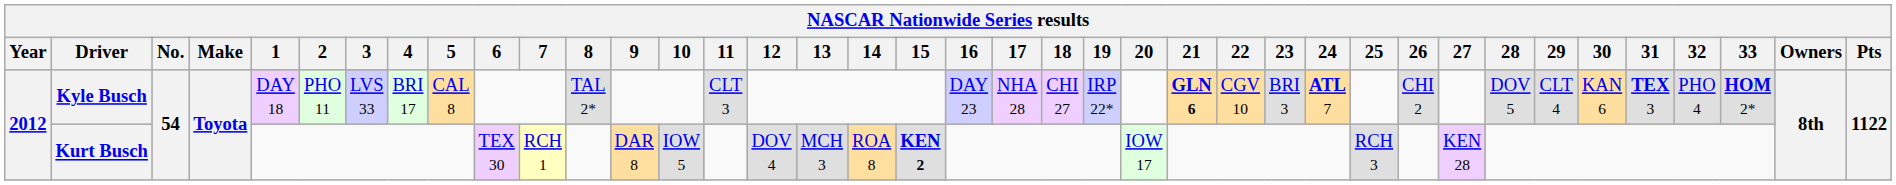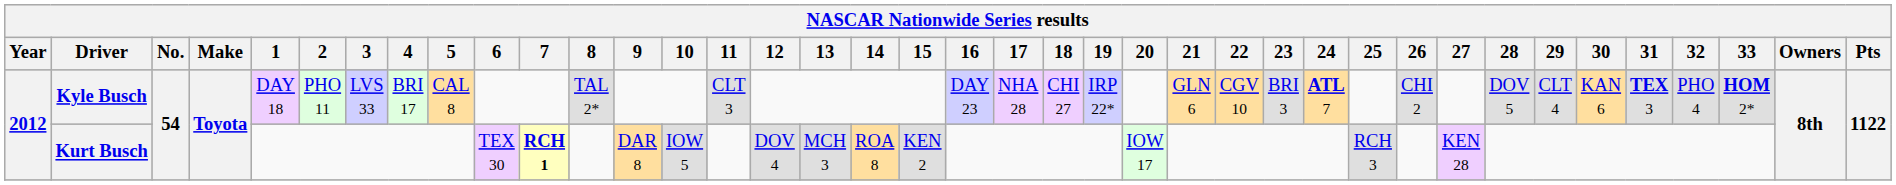(1192, 96) bold -> (1192, 95) normal
(543, 151) normal -> (544, 152) bold
(920, 152) bold -> (922, 151) normal
